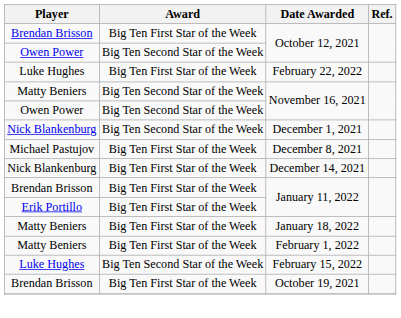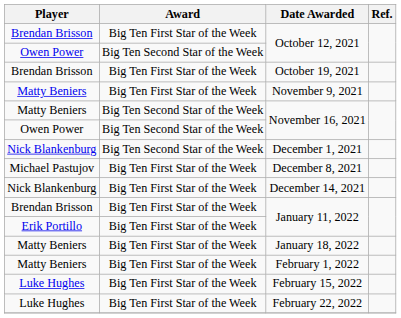rows swapped: (52, 284) <-> (52, 71)
+ row: (52, 91)
(183, 264) Big Ten Second Star of the Week -> (183, 284) Big Ten First Star of the Week
